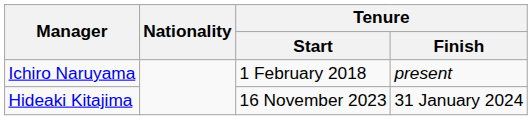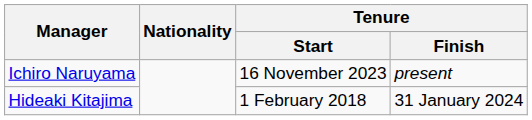(303, 73) 1 February 2018 -> (313, 73) 16 November 2023
(313, 100) 16 November 2023 -> (303, 100) 1 February 2018
